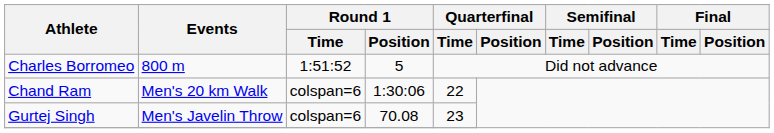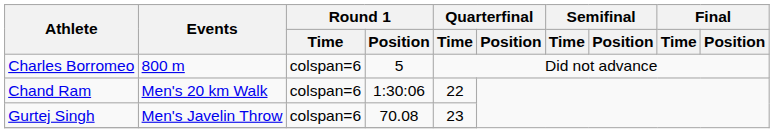(325, 66) 1:51:52 -> (325, 66) colspan=6
